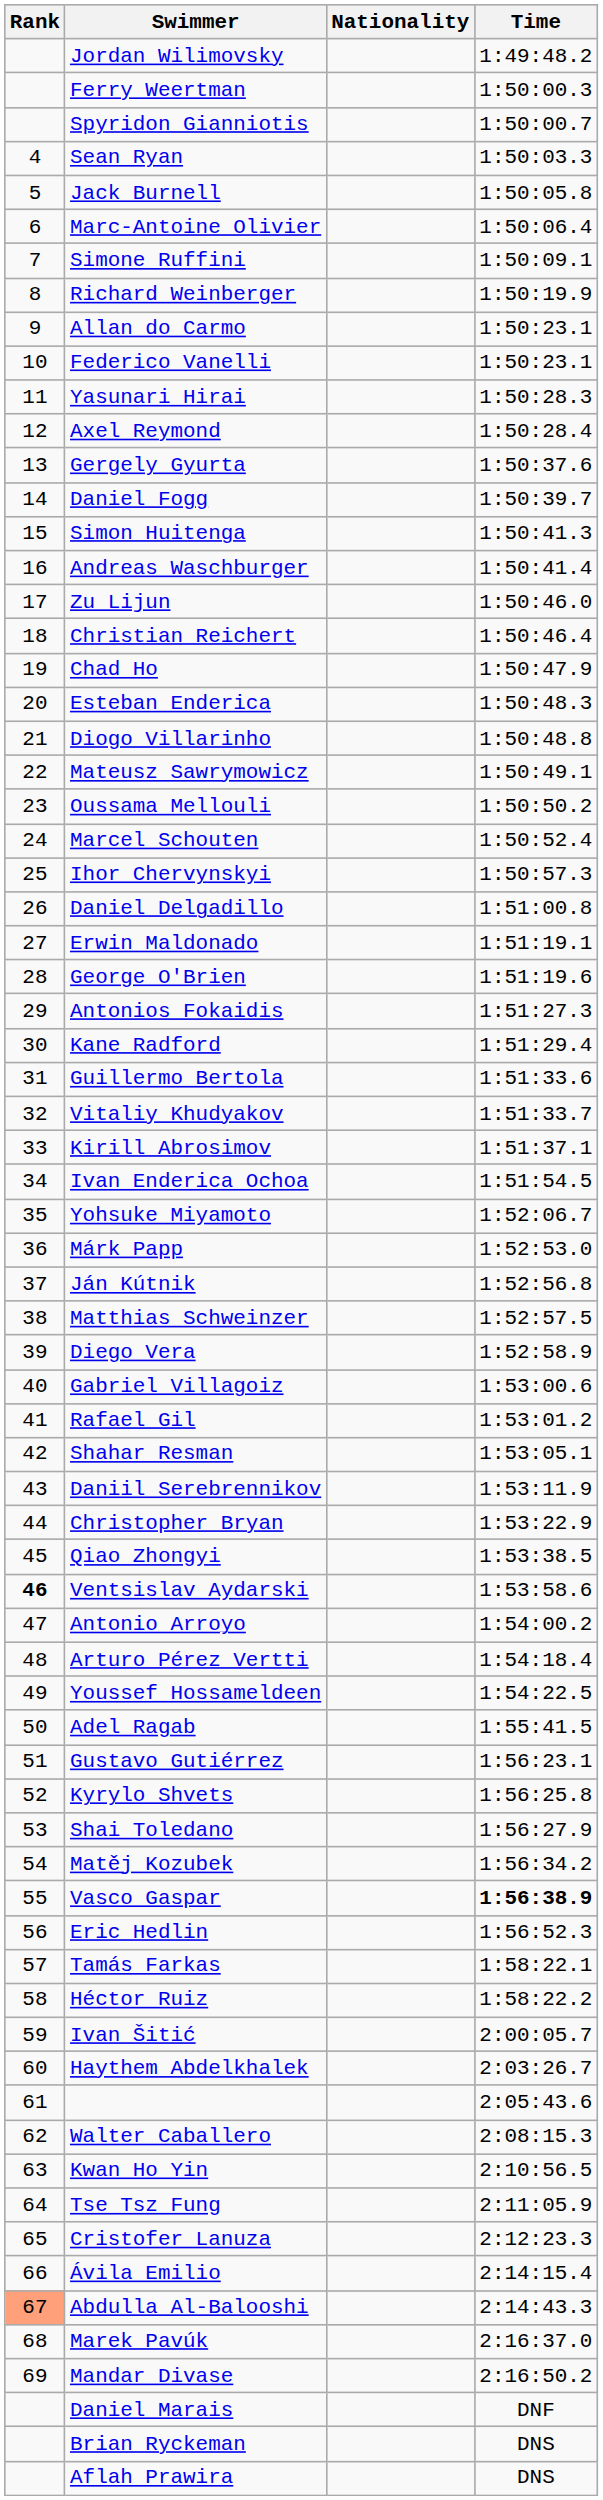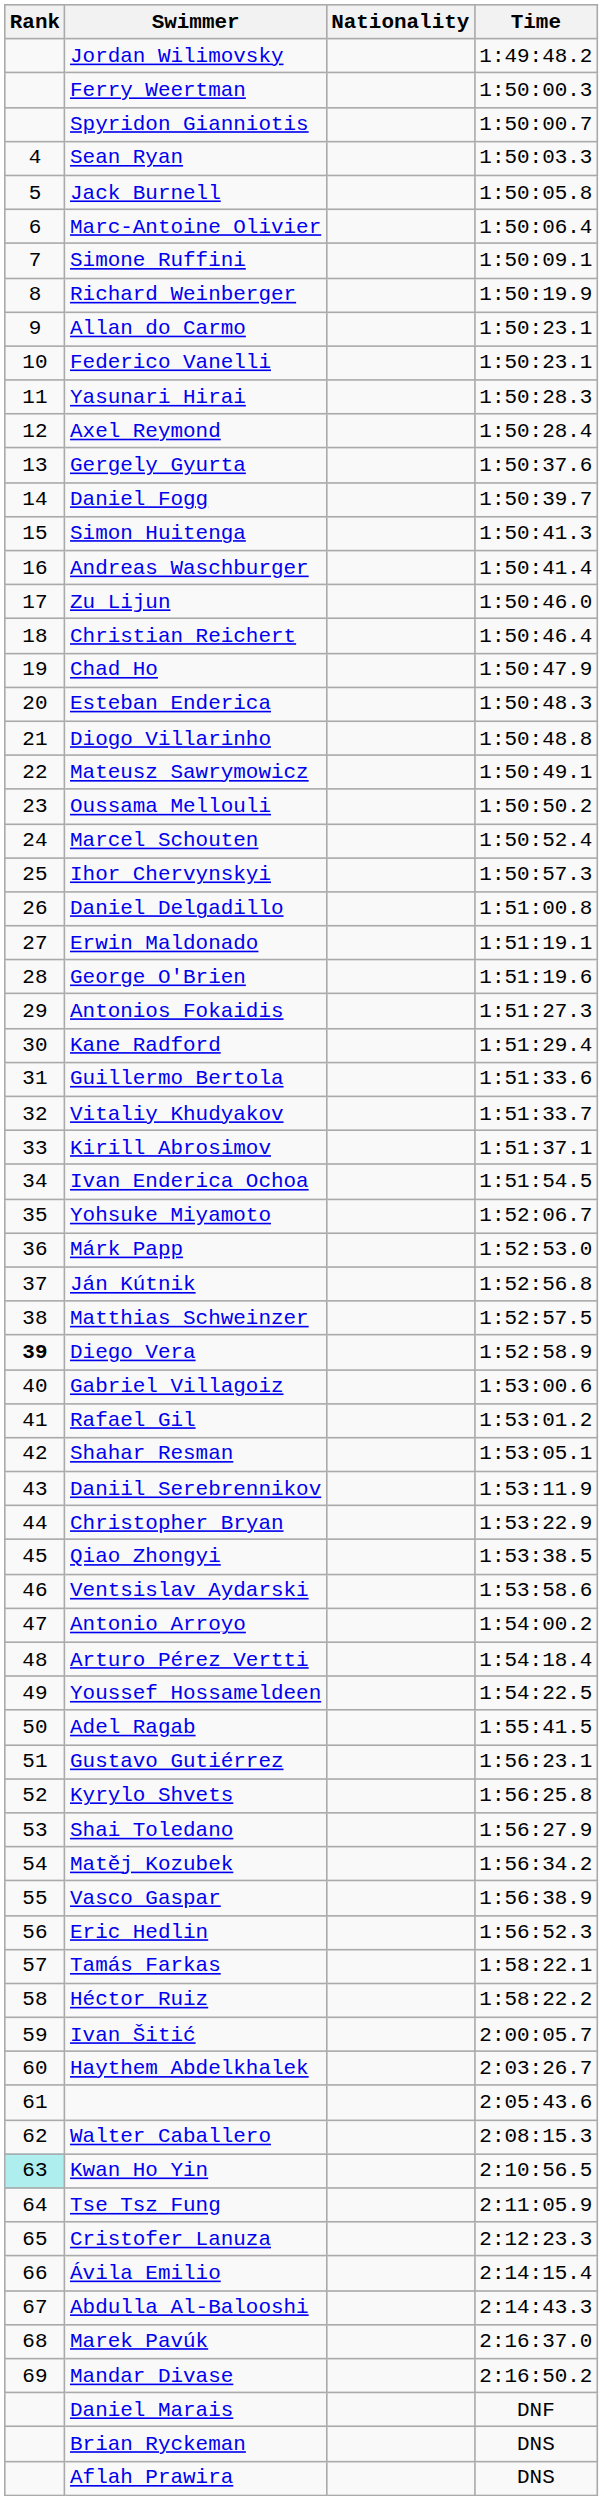(35, 1352) normal -> (35, 1352) bold
(35, 1591) bold -> (35, 1591) normal
(536, 1898) bold -> (536, 1898) normal
(35, 2171) no background -> (35, 2171) paleturquoise background
(35, 2307) lightsalmon background -> (35, 2307) no background
